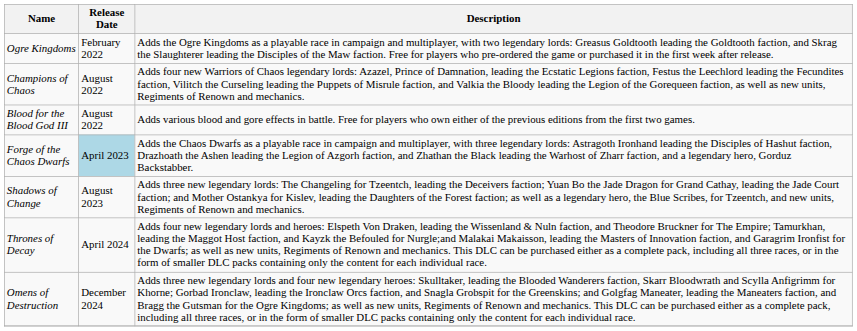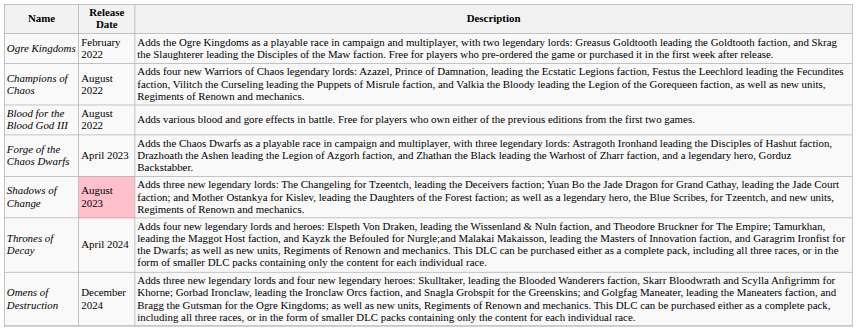(105, 155) lightblue background -> (105, 155) no background
(97, 197) no background -> (97, 197) pink background
